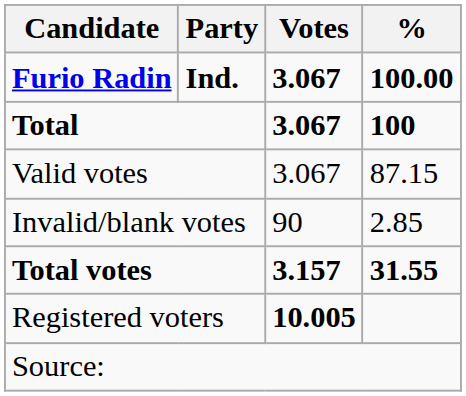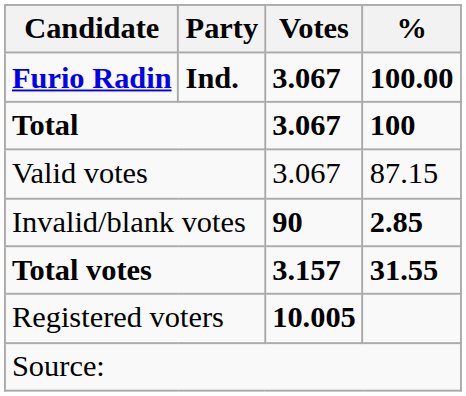(287, 221) normal -> (287, 221) bold
(396, 221) normal -> (396, 221) bold
